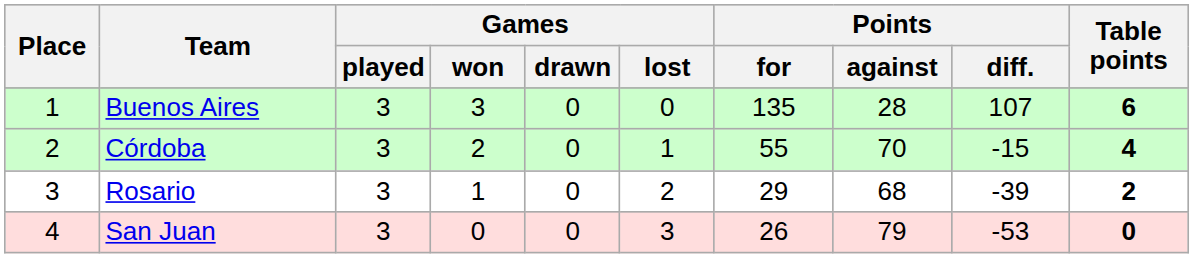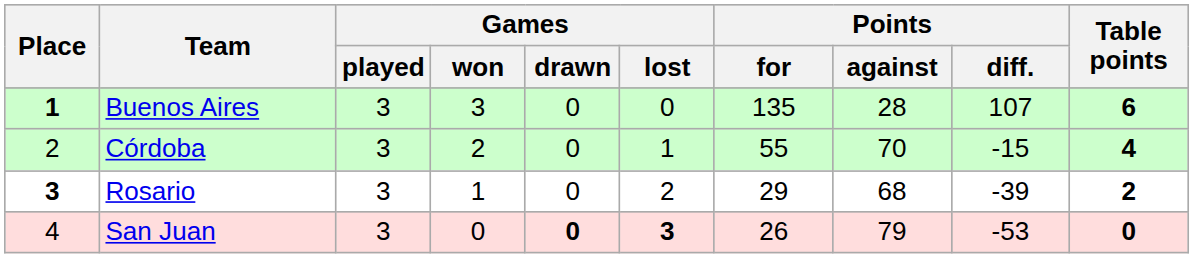(52, 107) normal -> (52, 107) bold
(52, 190) normal -> (52, 190) bold
(573, 231) normal -> (573, 231) bold
(667, 231) normal -> (667, 231) bold
